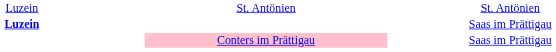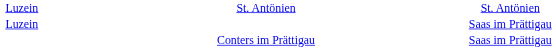(22, 24) bold -> (22, 24) normal
(266, 40) pink background -> (266, 40) no background
